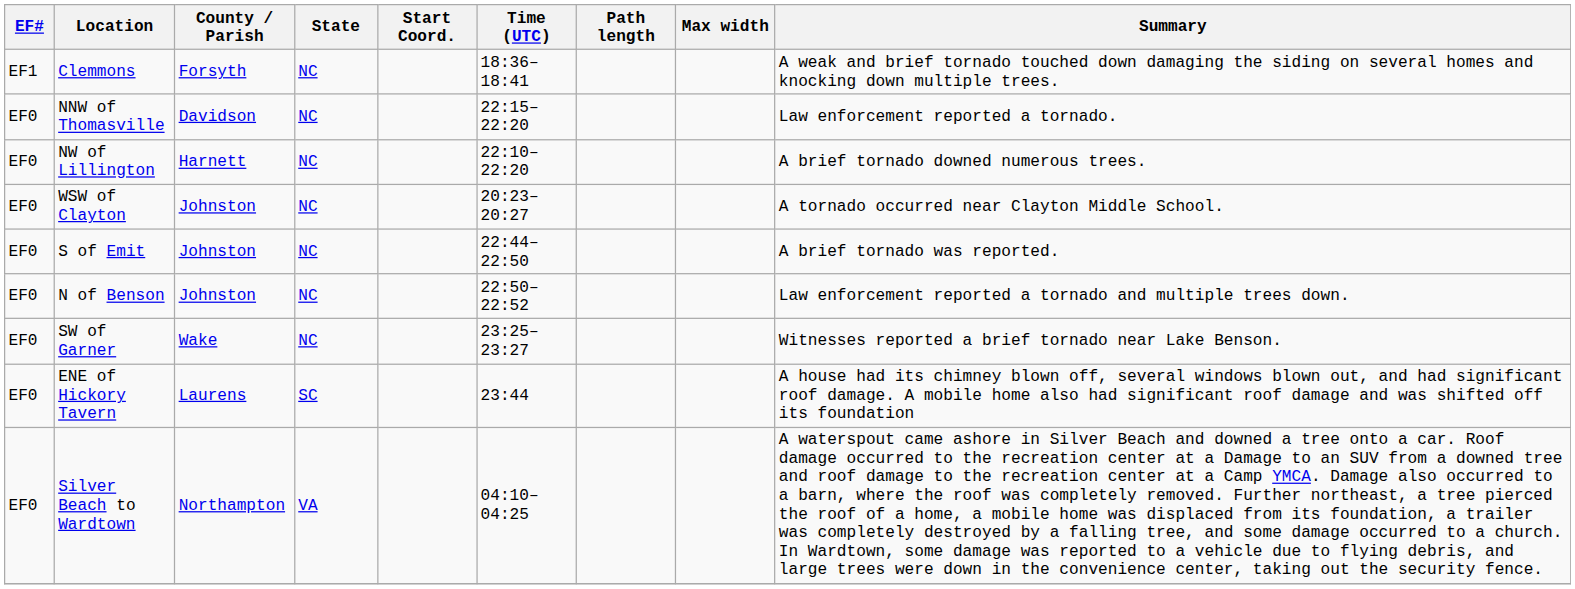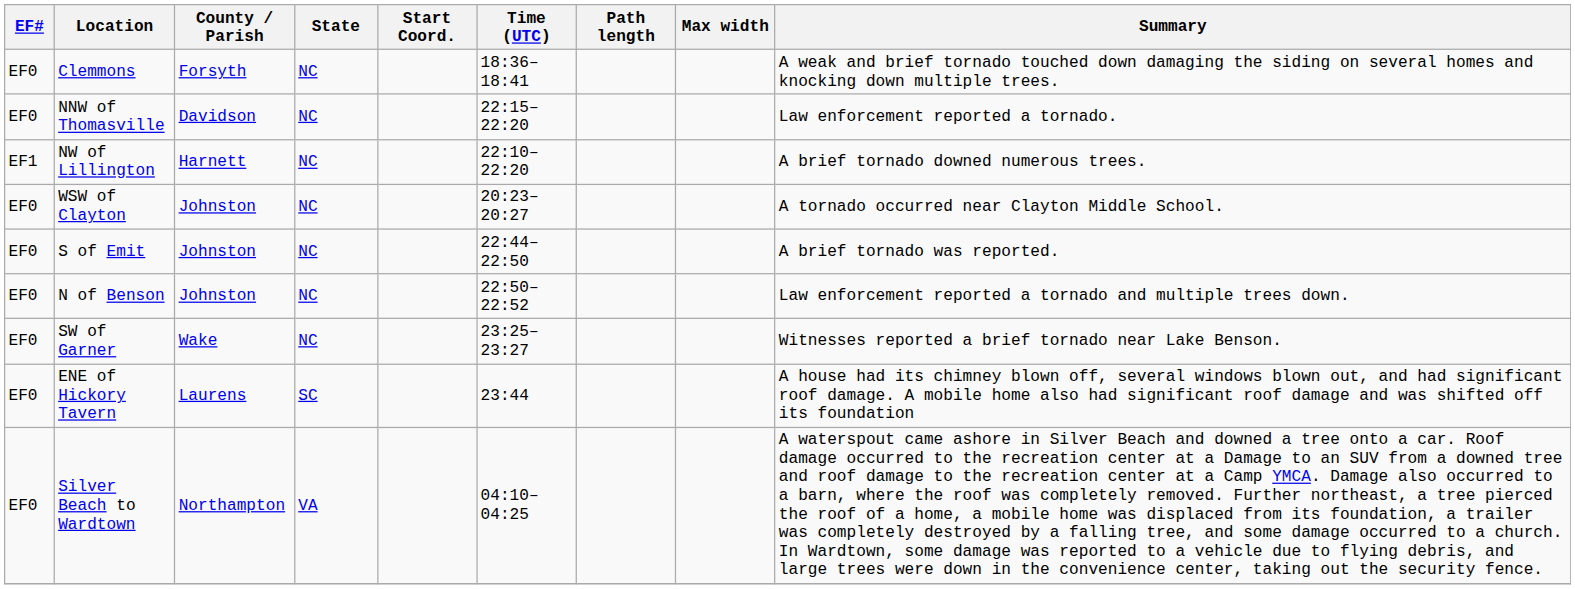(23, 72) EF1 -> (23, 72) EF0
(23, 162) EF0 -> (23, 162) EF1
